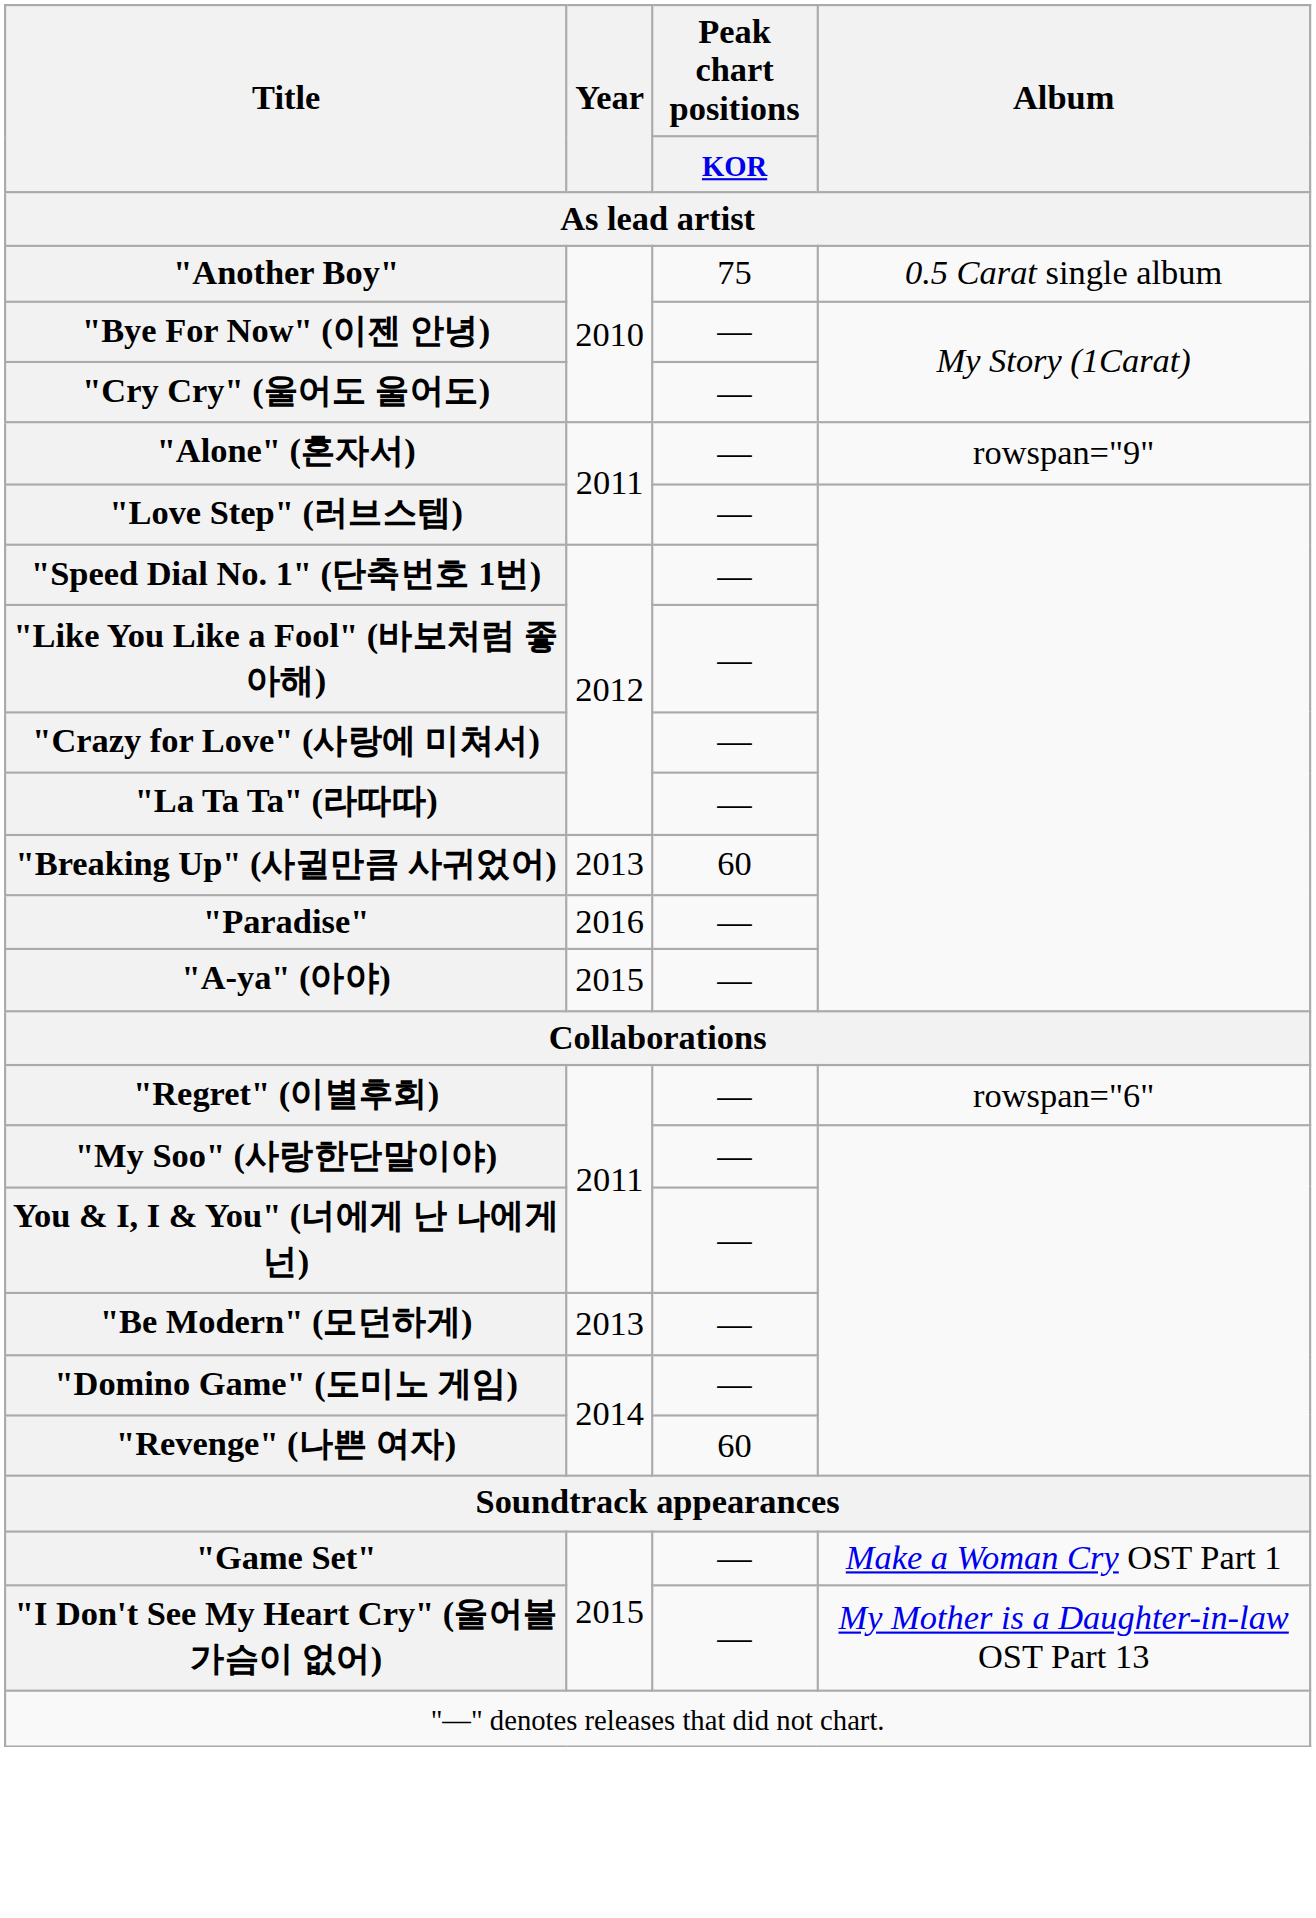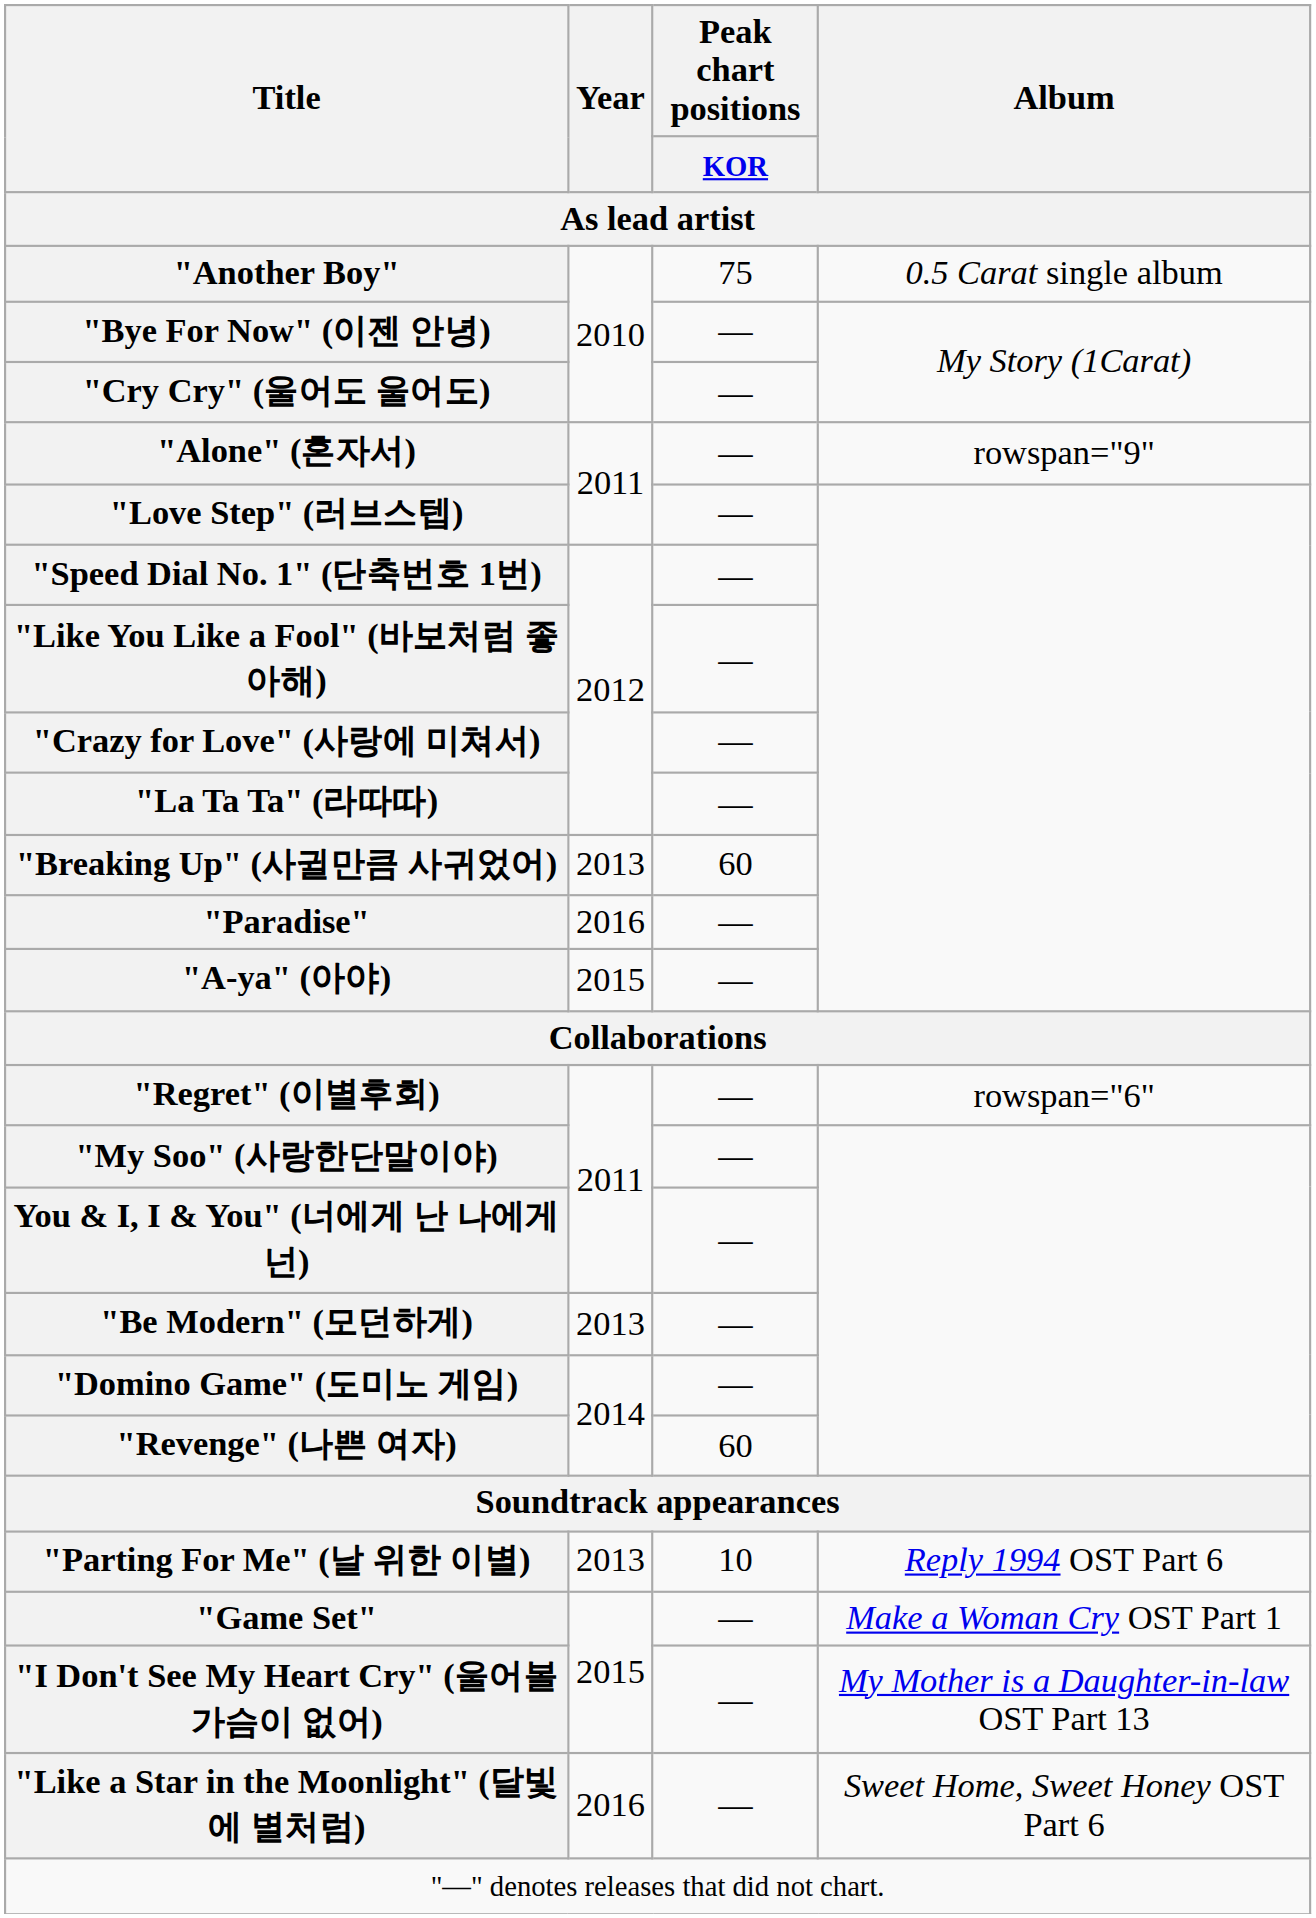+ row: (287, 1559)
+ row: (287, 1803)
